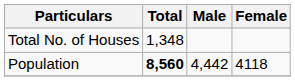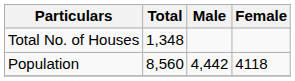(165, 64) bold -> (165, 64) normal
